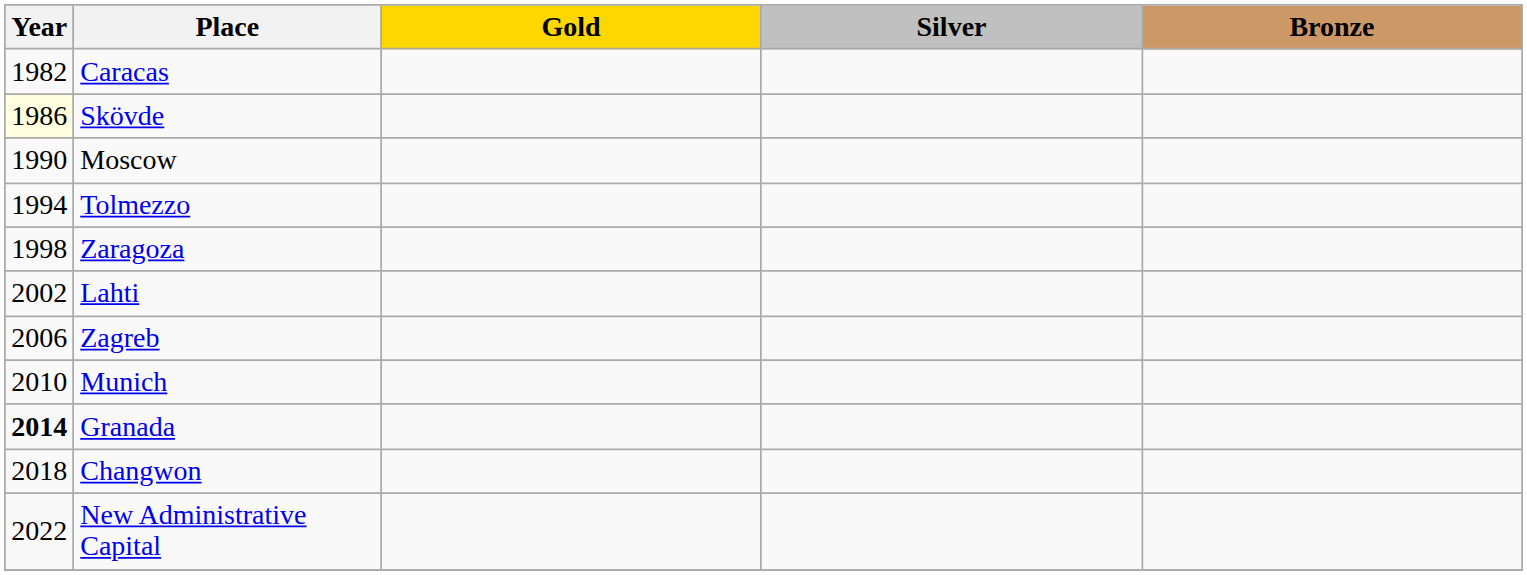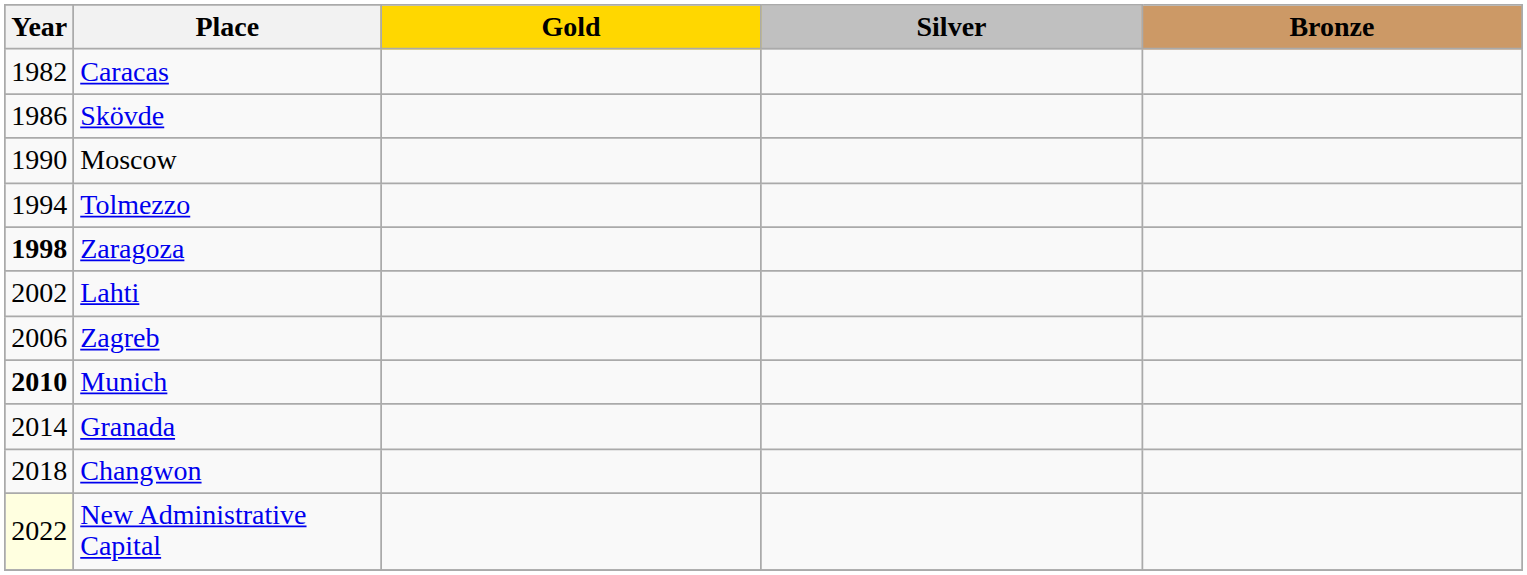(39, 115) lightyellow background -> (39, 115) no background
(39, 248) normal -> (39, 248) bold
(39, 381) normal -> (39, 381) bold
(39, 426) bold -> (39, 426) normal
(39, 530) no background -> (39, 530) lightyellow background
